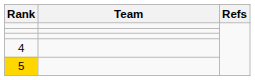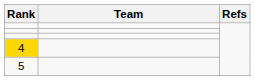(21, 48) no background -> (21, 48) gold background
(21, 66) gold background -> (21, 66) no background
